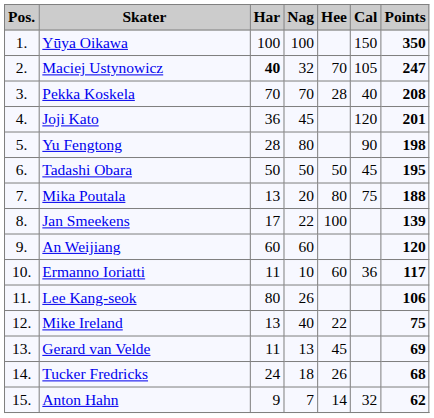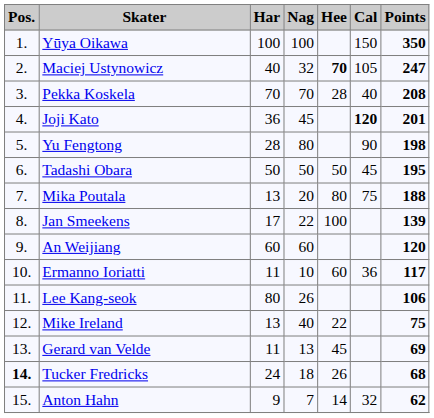(272, 68) bold -> (272, 68) normal
(339, 68) normal -> (339, 68) bold
(366, 119) normal -> (366, 119) bold
(22, 374) normal -> (22, 374) bold
